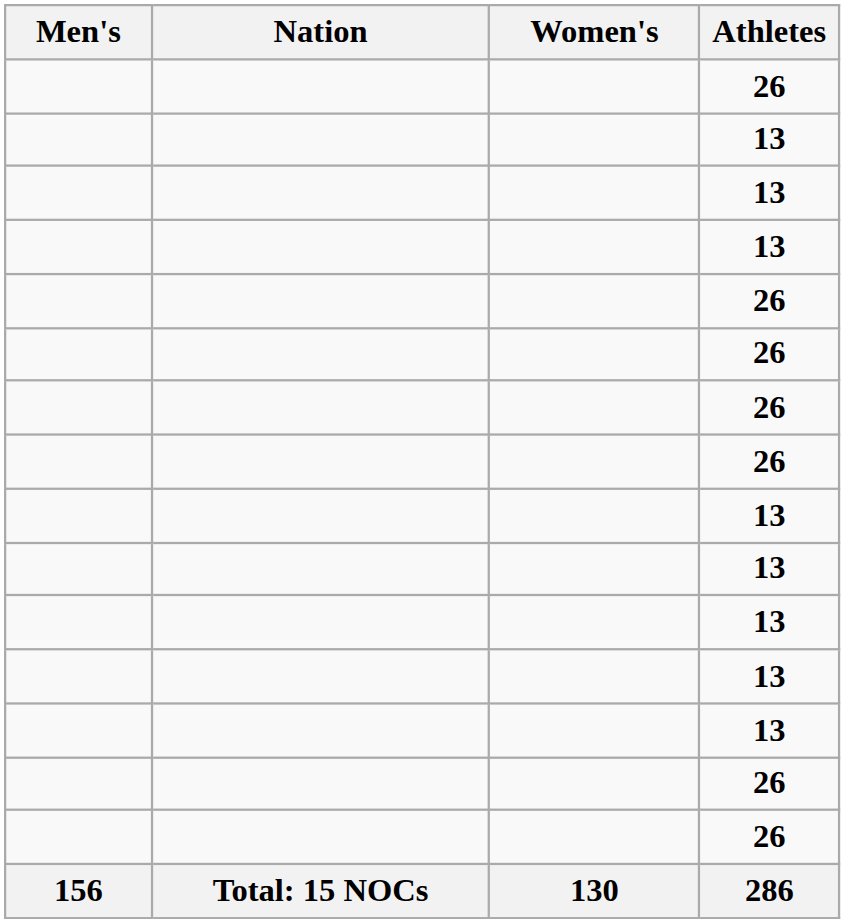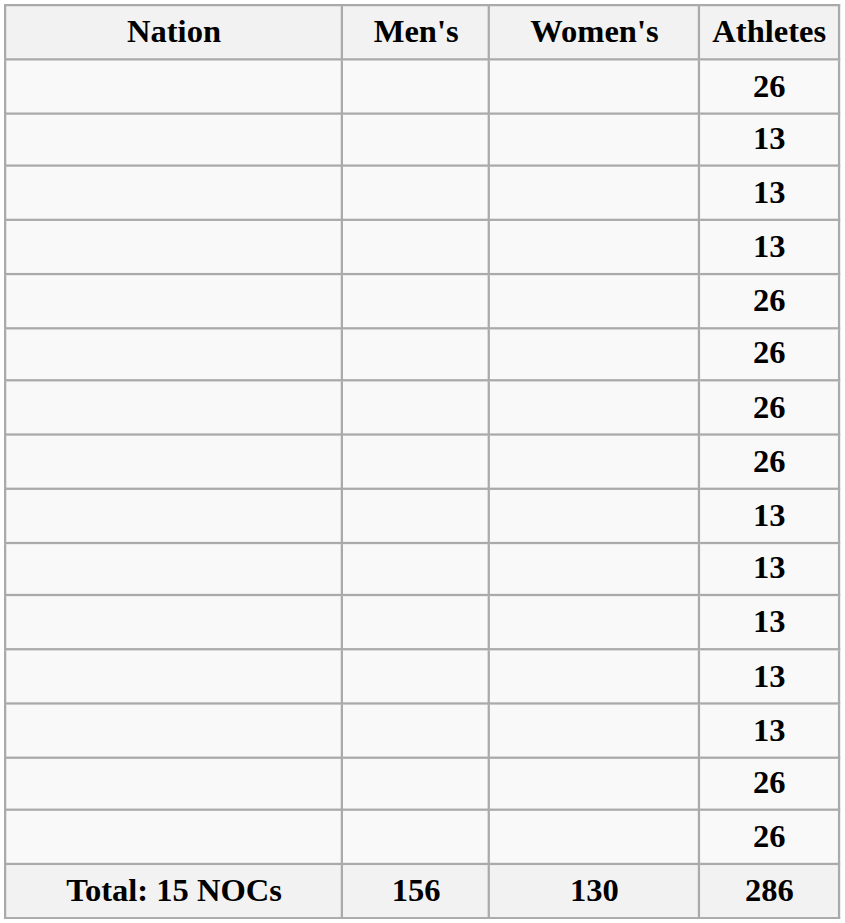columns swapped: (321, 31) <-> (78, 31)
